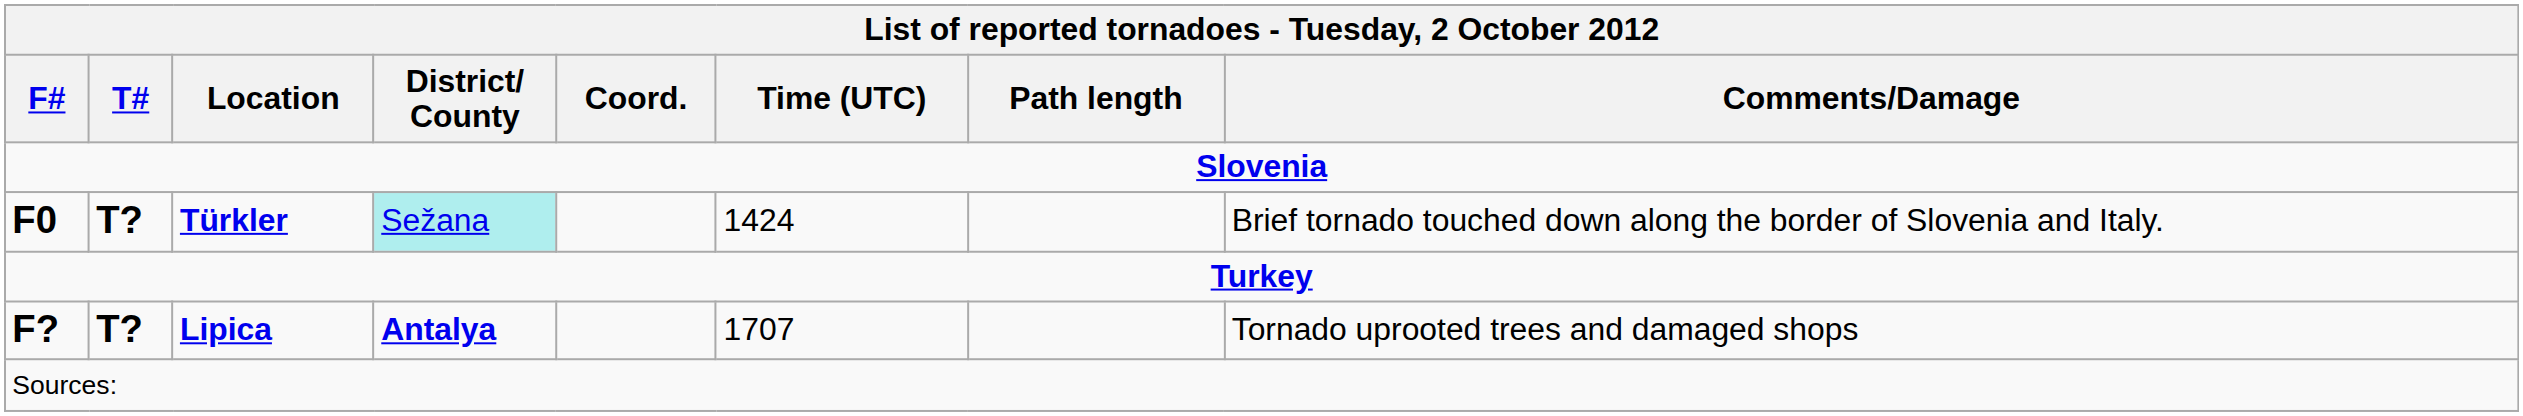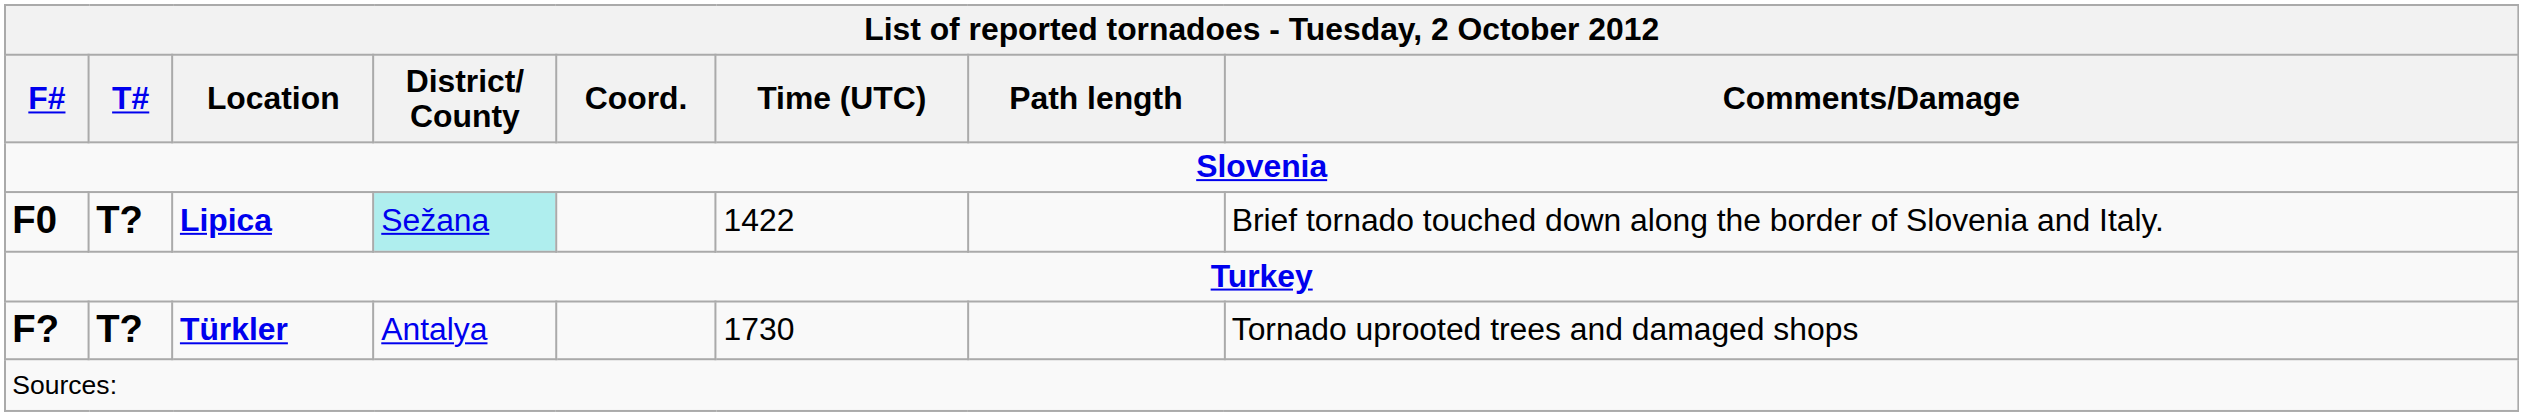(234, 221) Türkler -> (226, 221) Lipica
(759, 221) 1424 -> (759, 221) 1422
(226, 329) Lipica -> (234, 329) Türkler
(439, 329) bold -> (434, 329) normal
(759, 329) 1707 -> (759, 329) 1730
